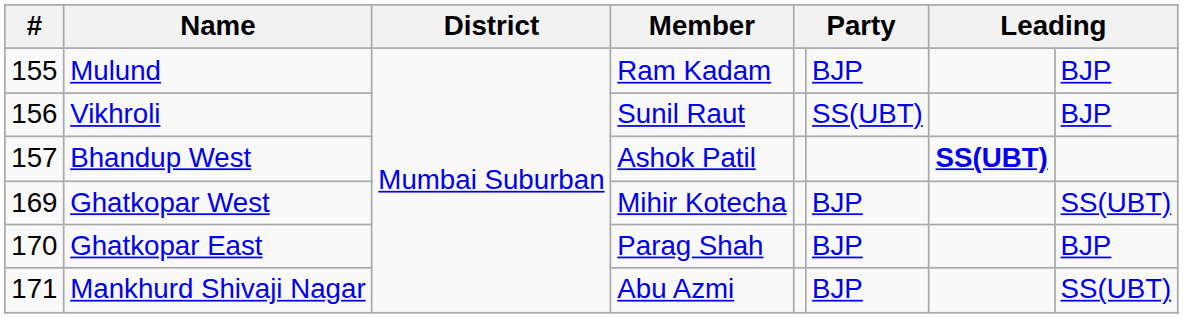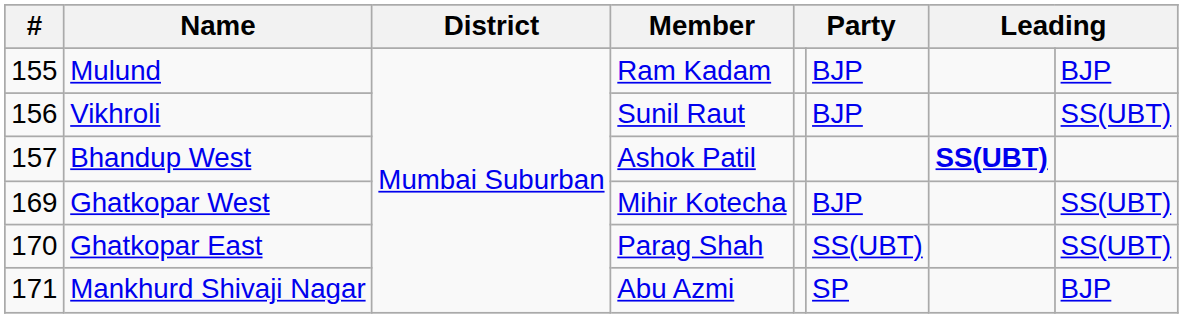(867, 114) SS(UBT) -> (837, 114) BJP
(1086, 114) BJP -> (1116, 114) SS(UBT)
(837, 245) BJP -> (867, 245) SS(UBT)
(1086, 245) BJP -> (1116, 245) SS(UBT)
(837, 289) BJP -> (831, 289) SP
(1116, 289) SS(UBT) -> (1086, 289) BJP
